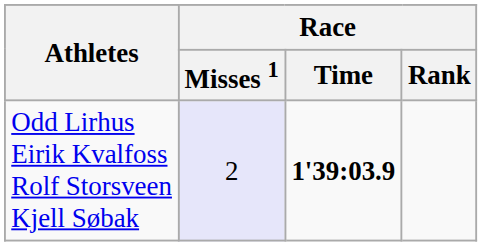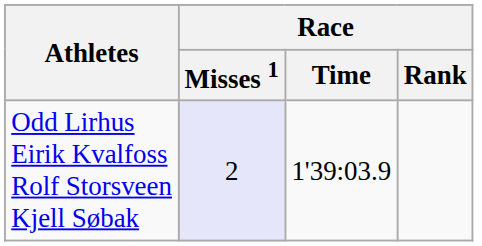(343, 170) bold -> (341, 170) normal
